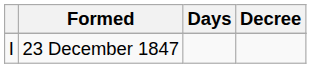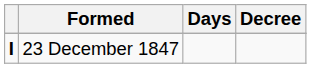(11, 48) normal -> (11, 48) bold
